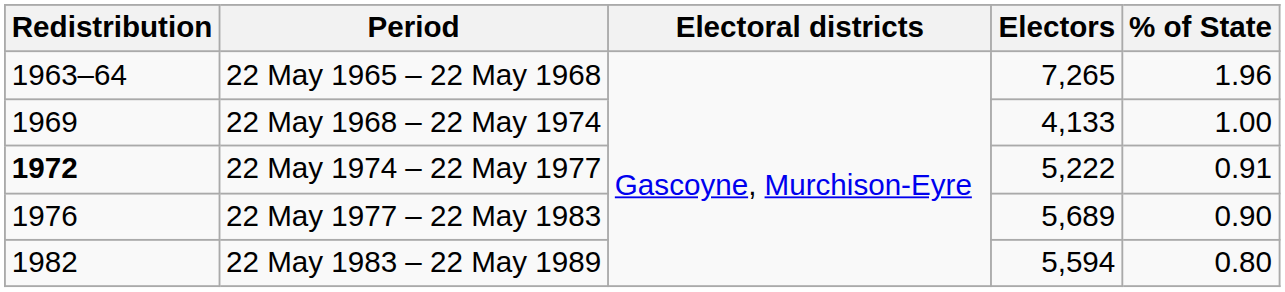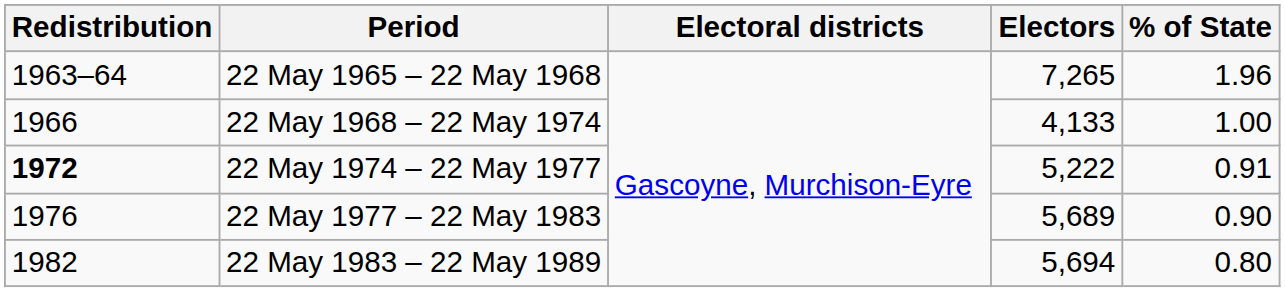(45, 121) 1969 -> (45, 121) 1966
(1078, 262) 5,594 -> (1078, 262) 5,694
